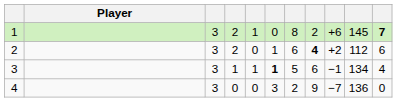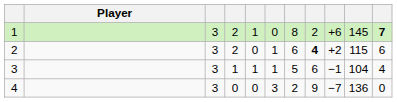(358, 50) 112 -> (358, 50) 115
(275, 69) bold -> (275, 69) normal
(358, 69) 134 -> (358, 69) 104
